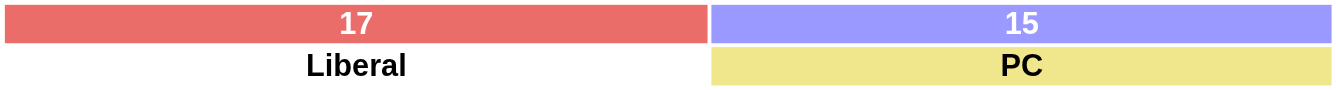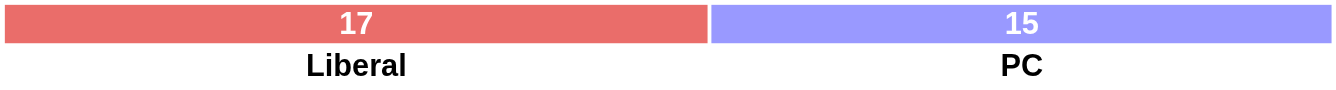(1022, 65) khaki background -> (1022, 65) no background
